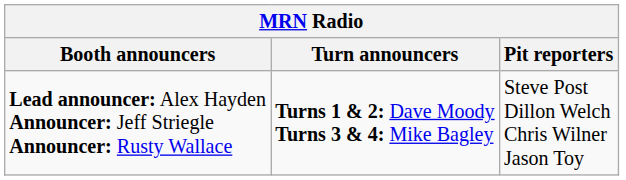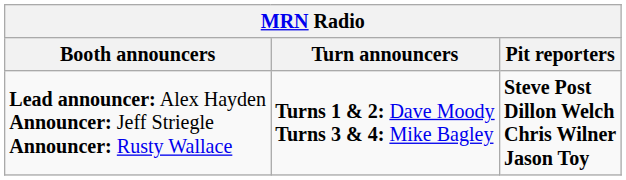(557, 123) normal -> (560, 123) bold
